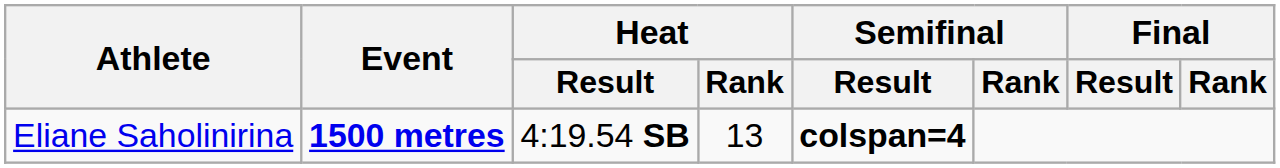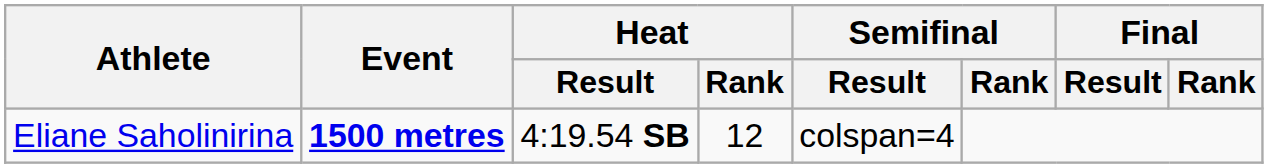(745, 136) 13 -> (745, 136) 12
(883, 136) bold -> (877, 136) normal
